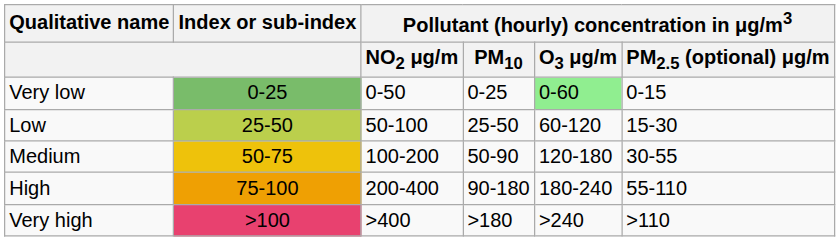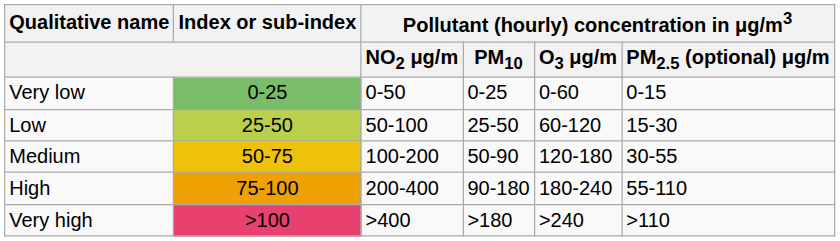(559, 93) lightgreen background -> (559, 93) no background
